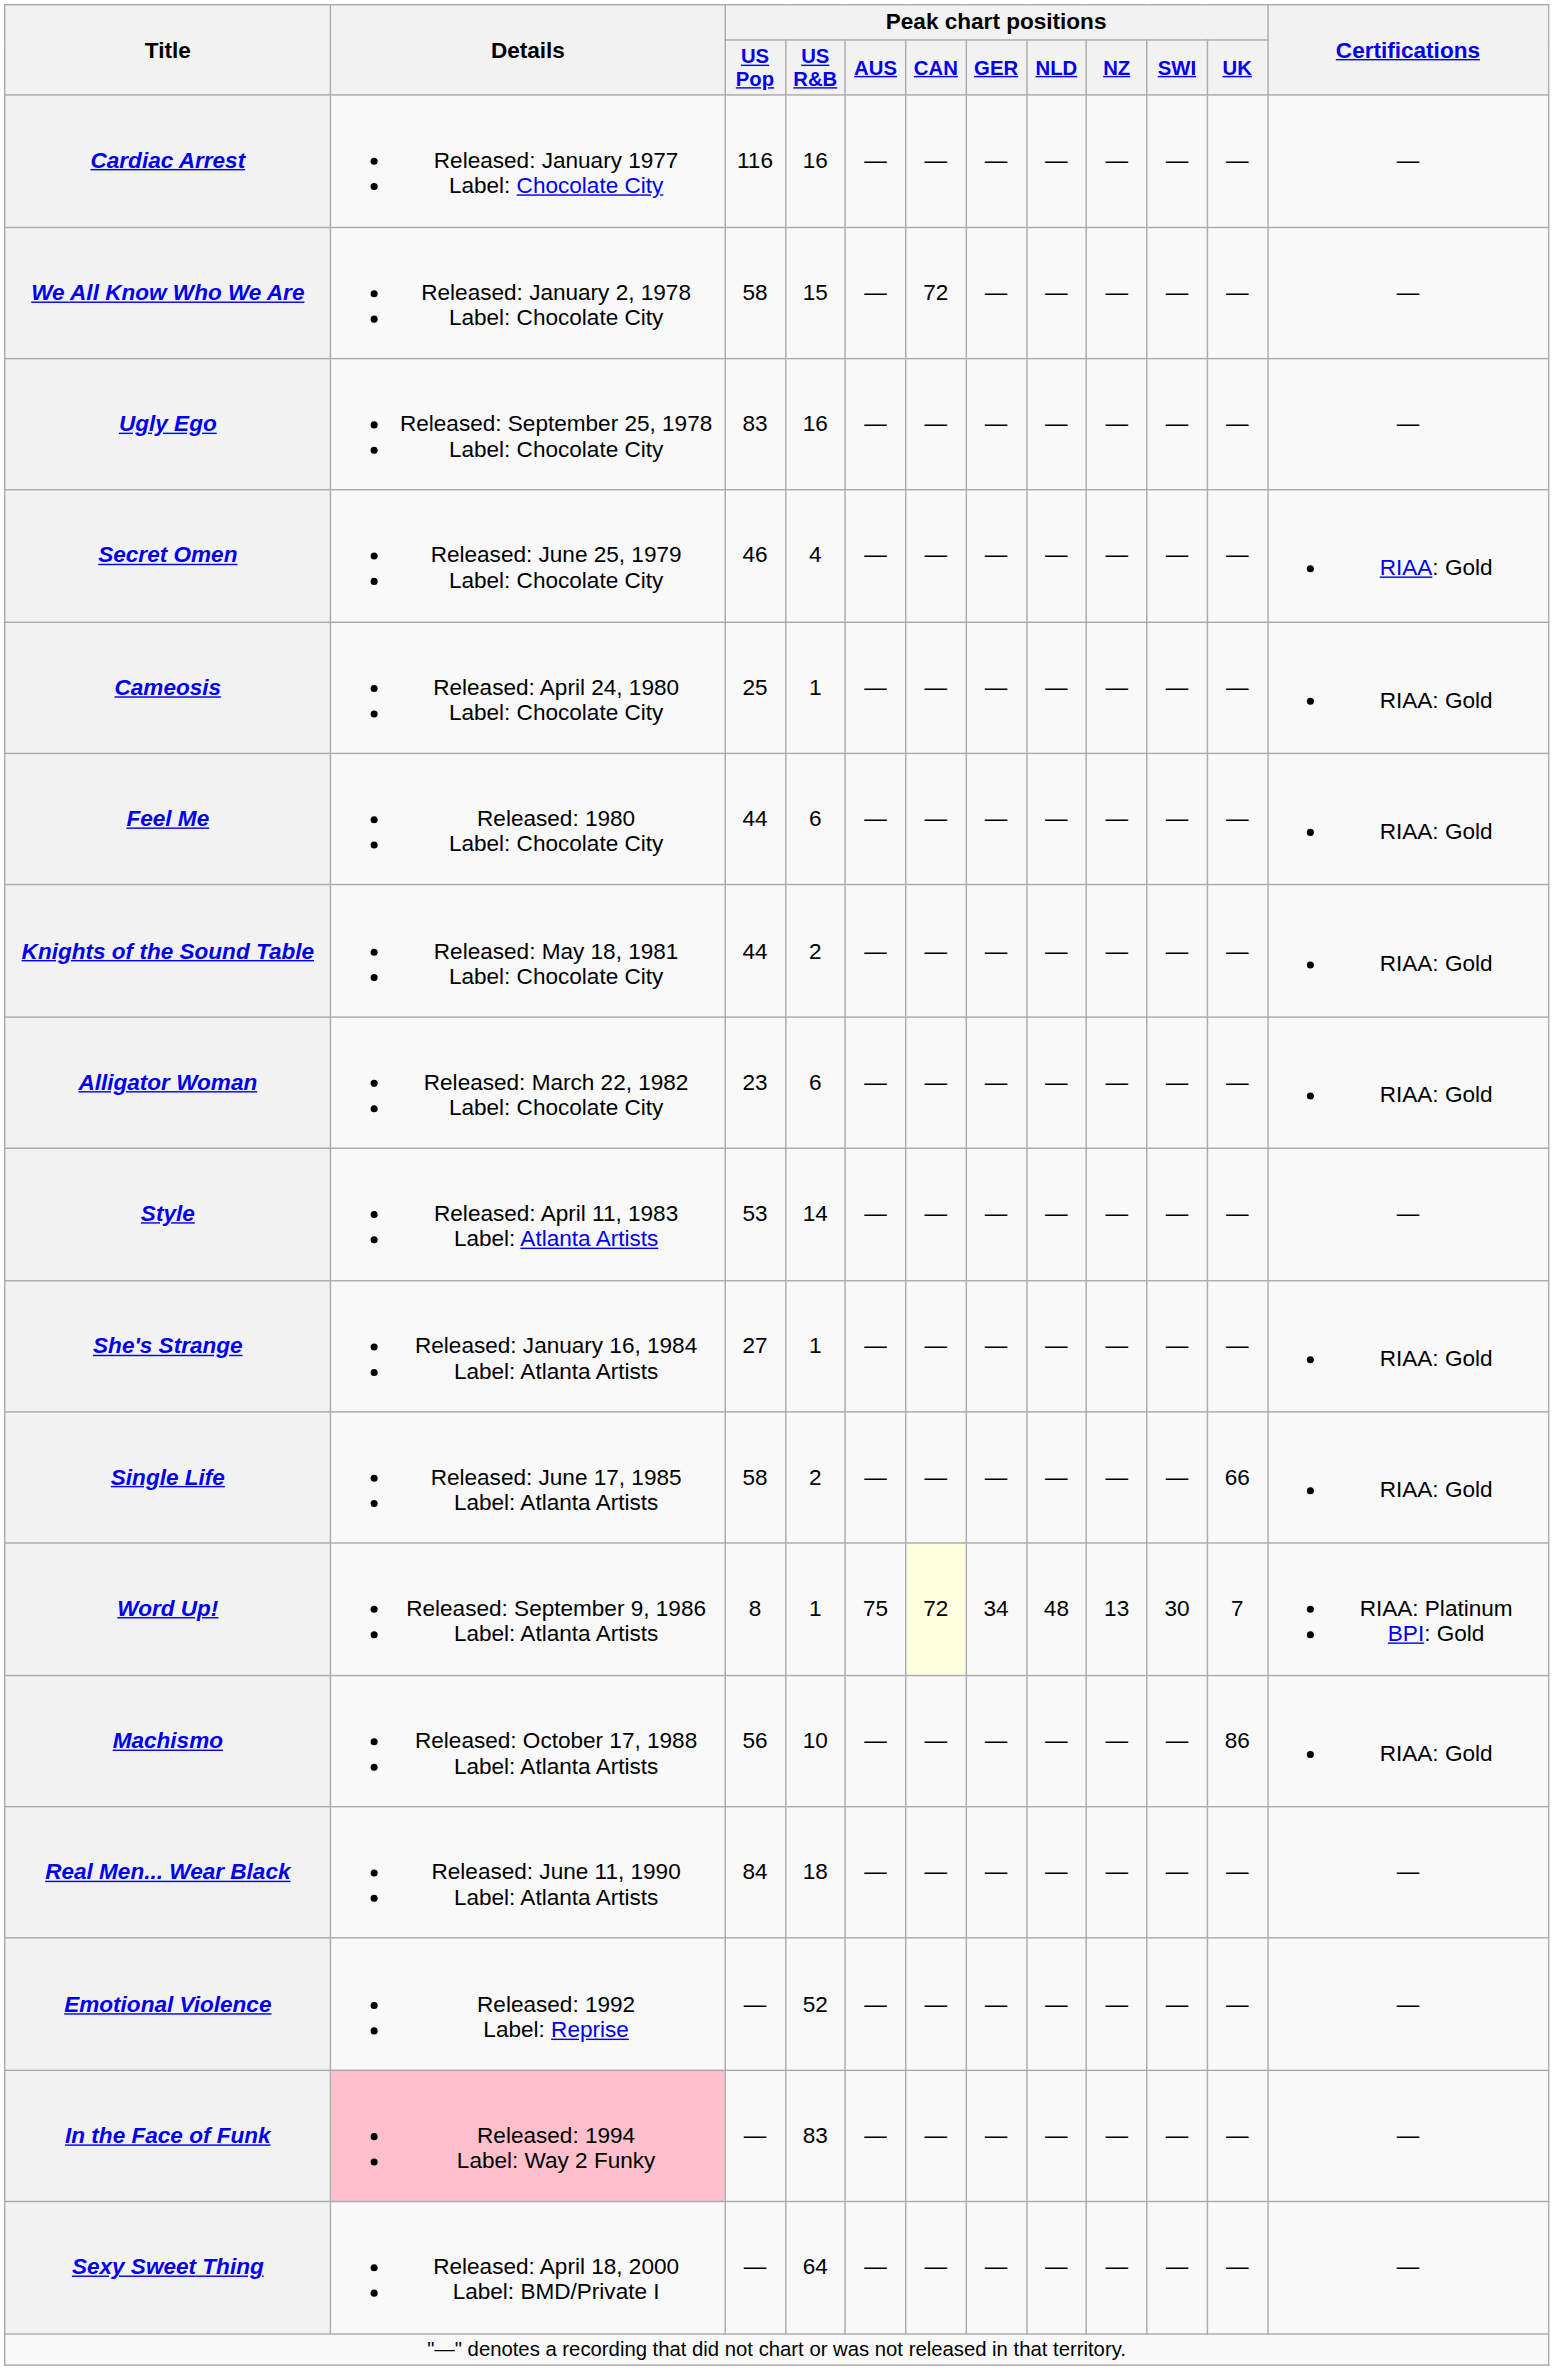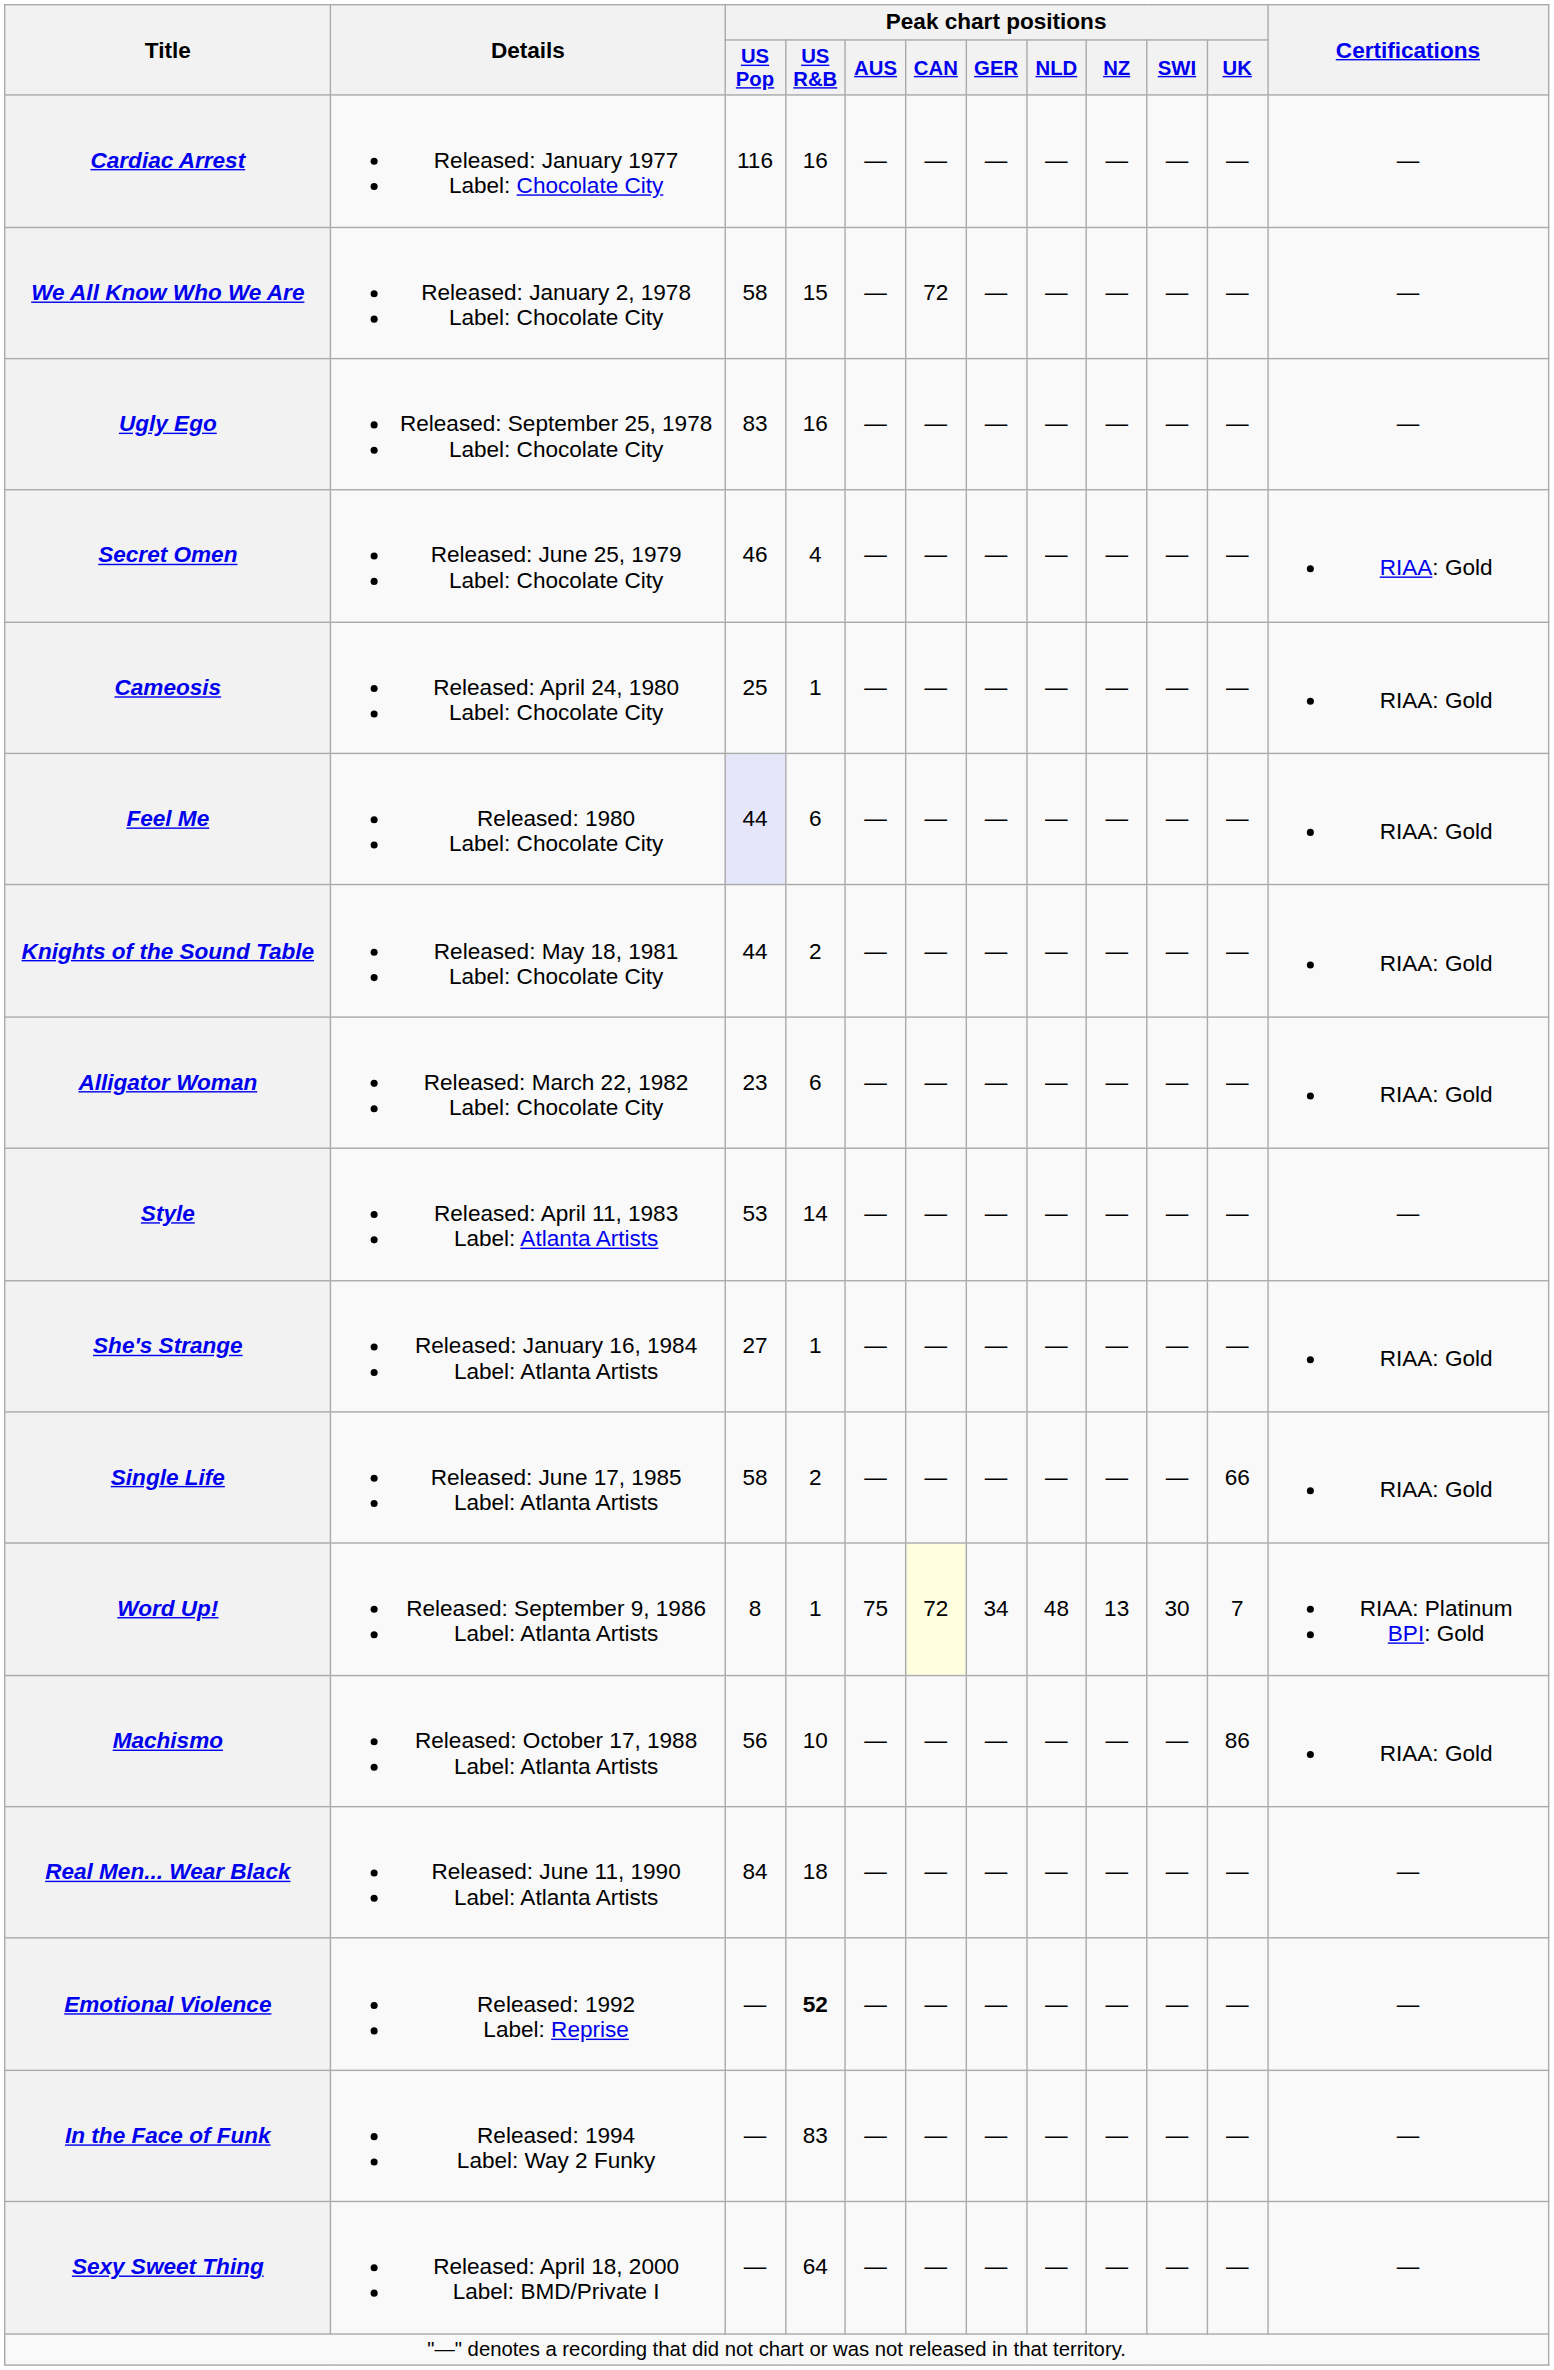(755, 819) no background -> (755, 819) lavender background
(815, 2003) normal -> (815, 2003) bold
(528, 2149) pink background -> (528, 2149) no background
